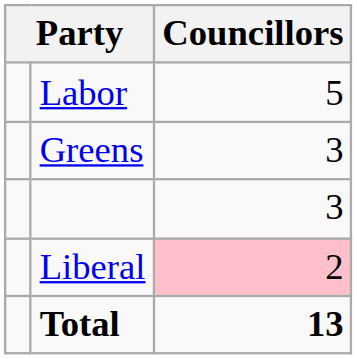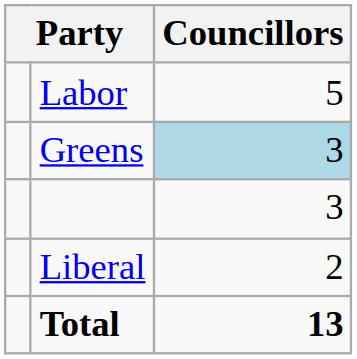(334, 149) no background -> (334, 149) lightblue background
(334, 265) pink background -> (334, 265) no background
